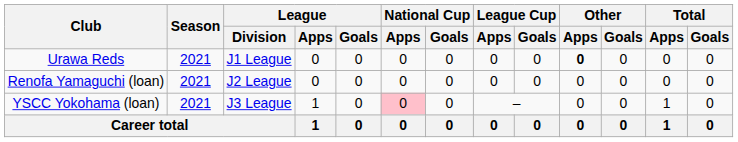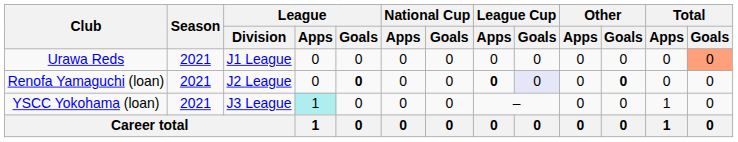(580, 59) bold -> (580, 59) normal
(710, 59) no background -> (710, 59) lightsalmon background
(359, 81) normal -> (359, 81) bold
(494, 81) normal -> (494, 81) bold
(537, 81) no background -> (537, 81) lavender background
(623, 81) normal -> (623, 81) bold
(315, 103) no background -> (315, 103) paleturquoise background
(403, 103) pink background -> (403, 103) no background
